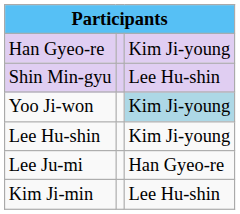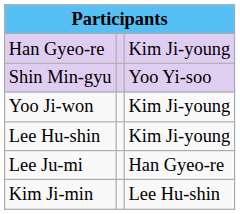(174, 77) Lee Hu-shin -> (170, 77) Yoo Yi-soo
(179, 106) lightblue background -> (179, 106) no background
